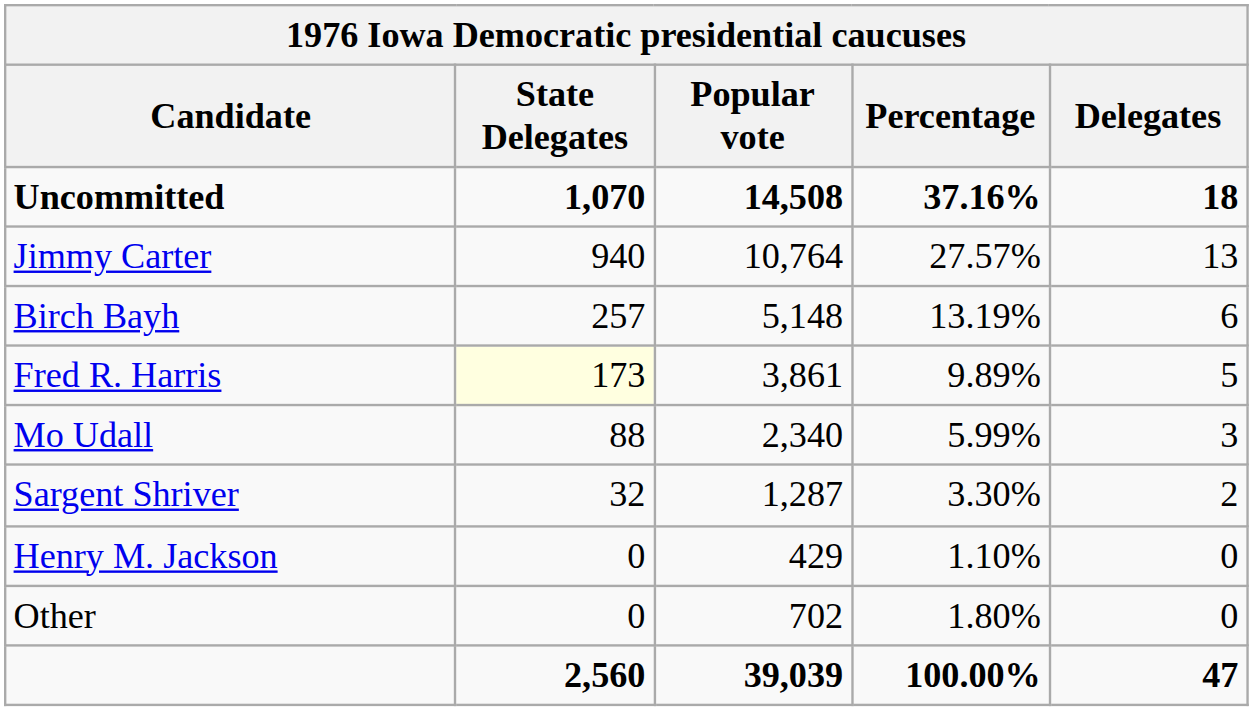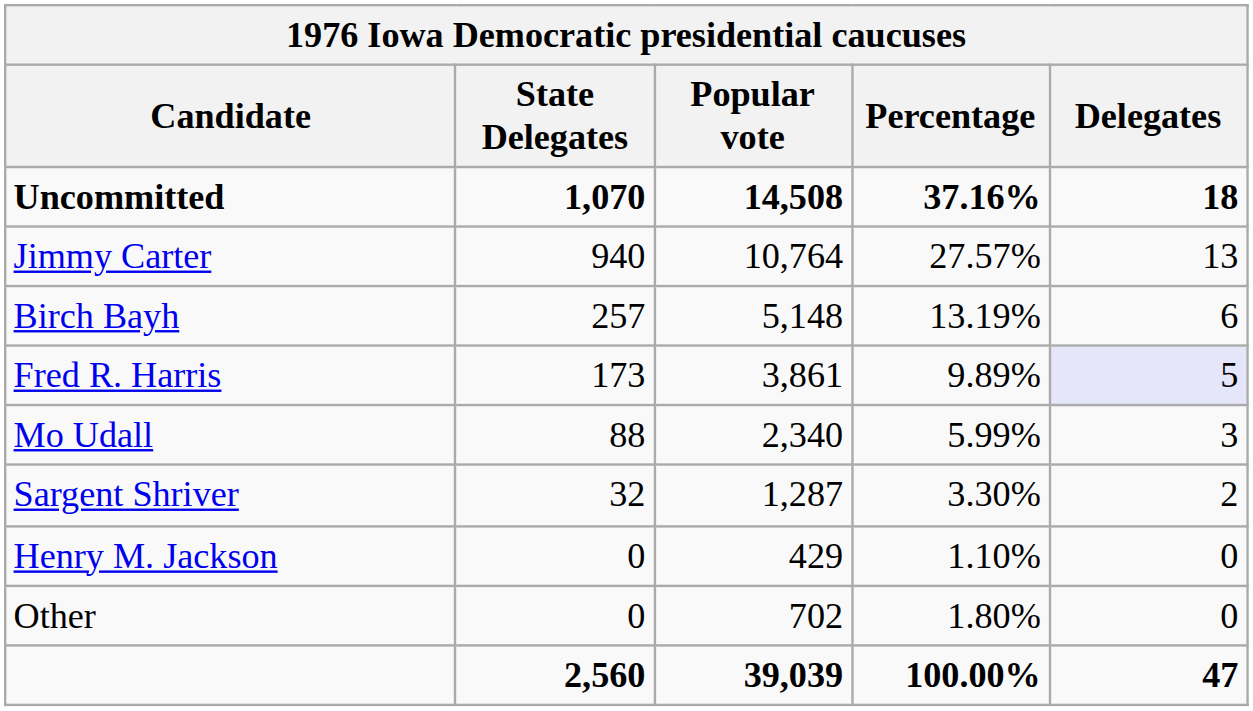(618, 375) lightyellow background -> (618, 375) no background
(1229, 375) no background -> (1229, 375) lavender background
